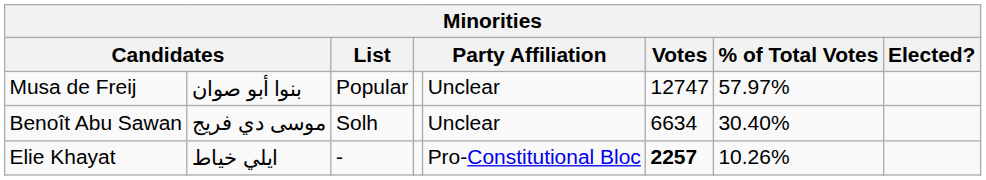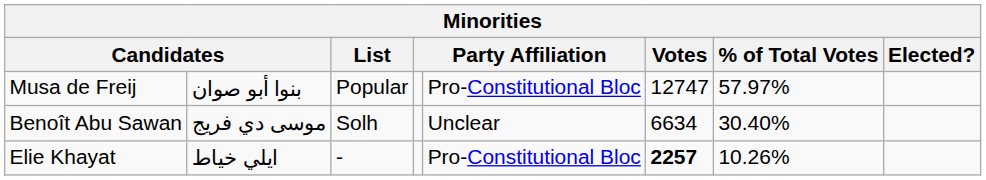(464, 88) Unclear -> (534, 88) Pro-Constitutional Bloc
